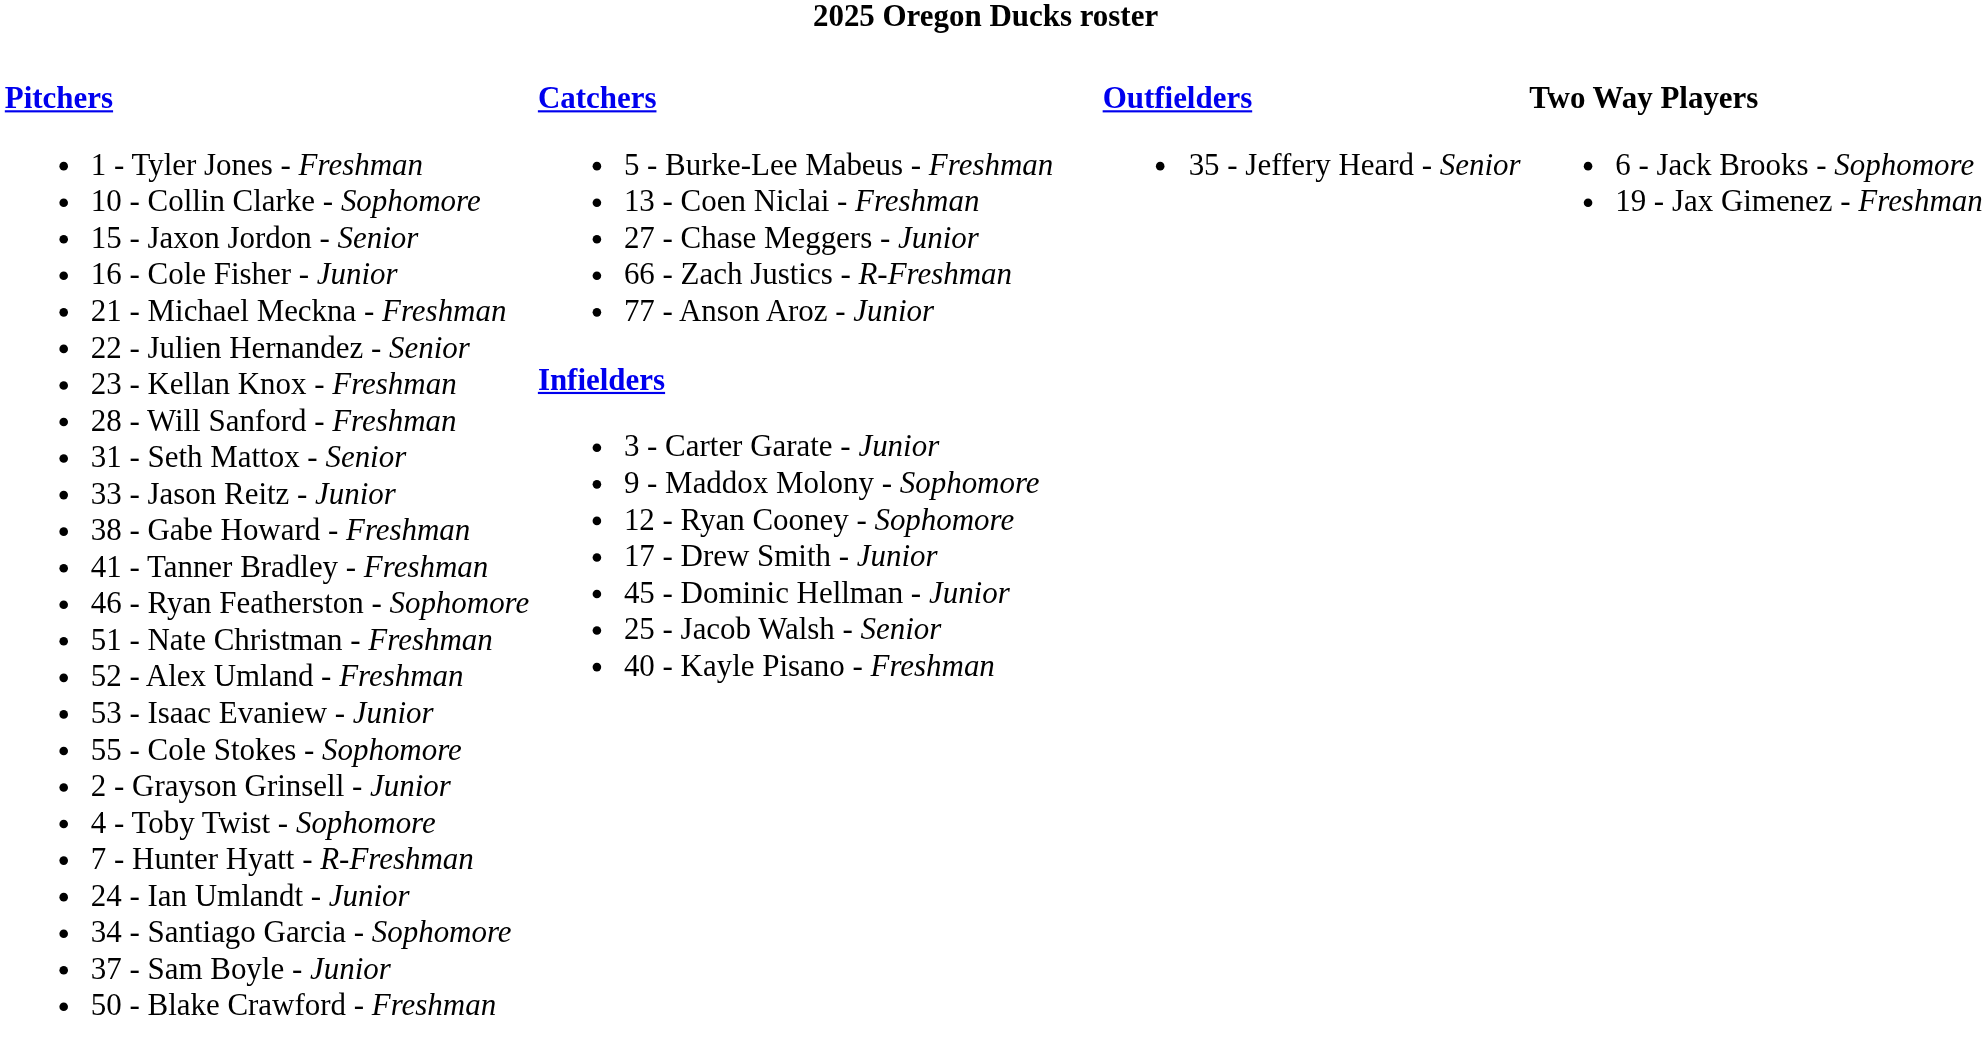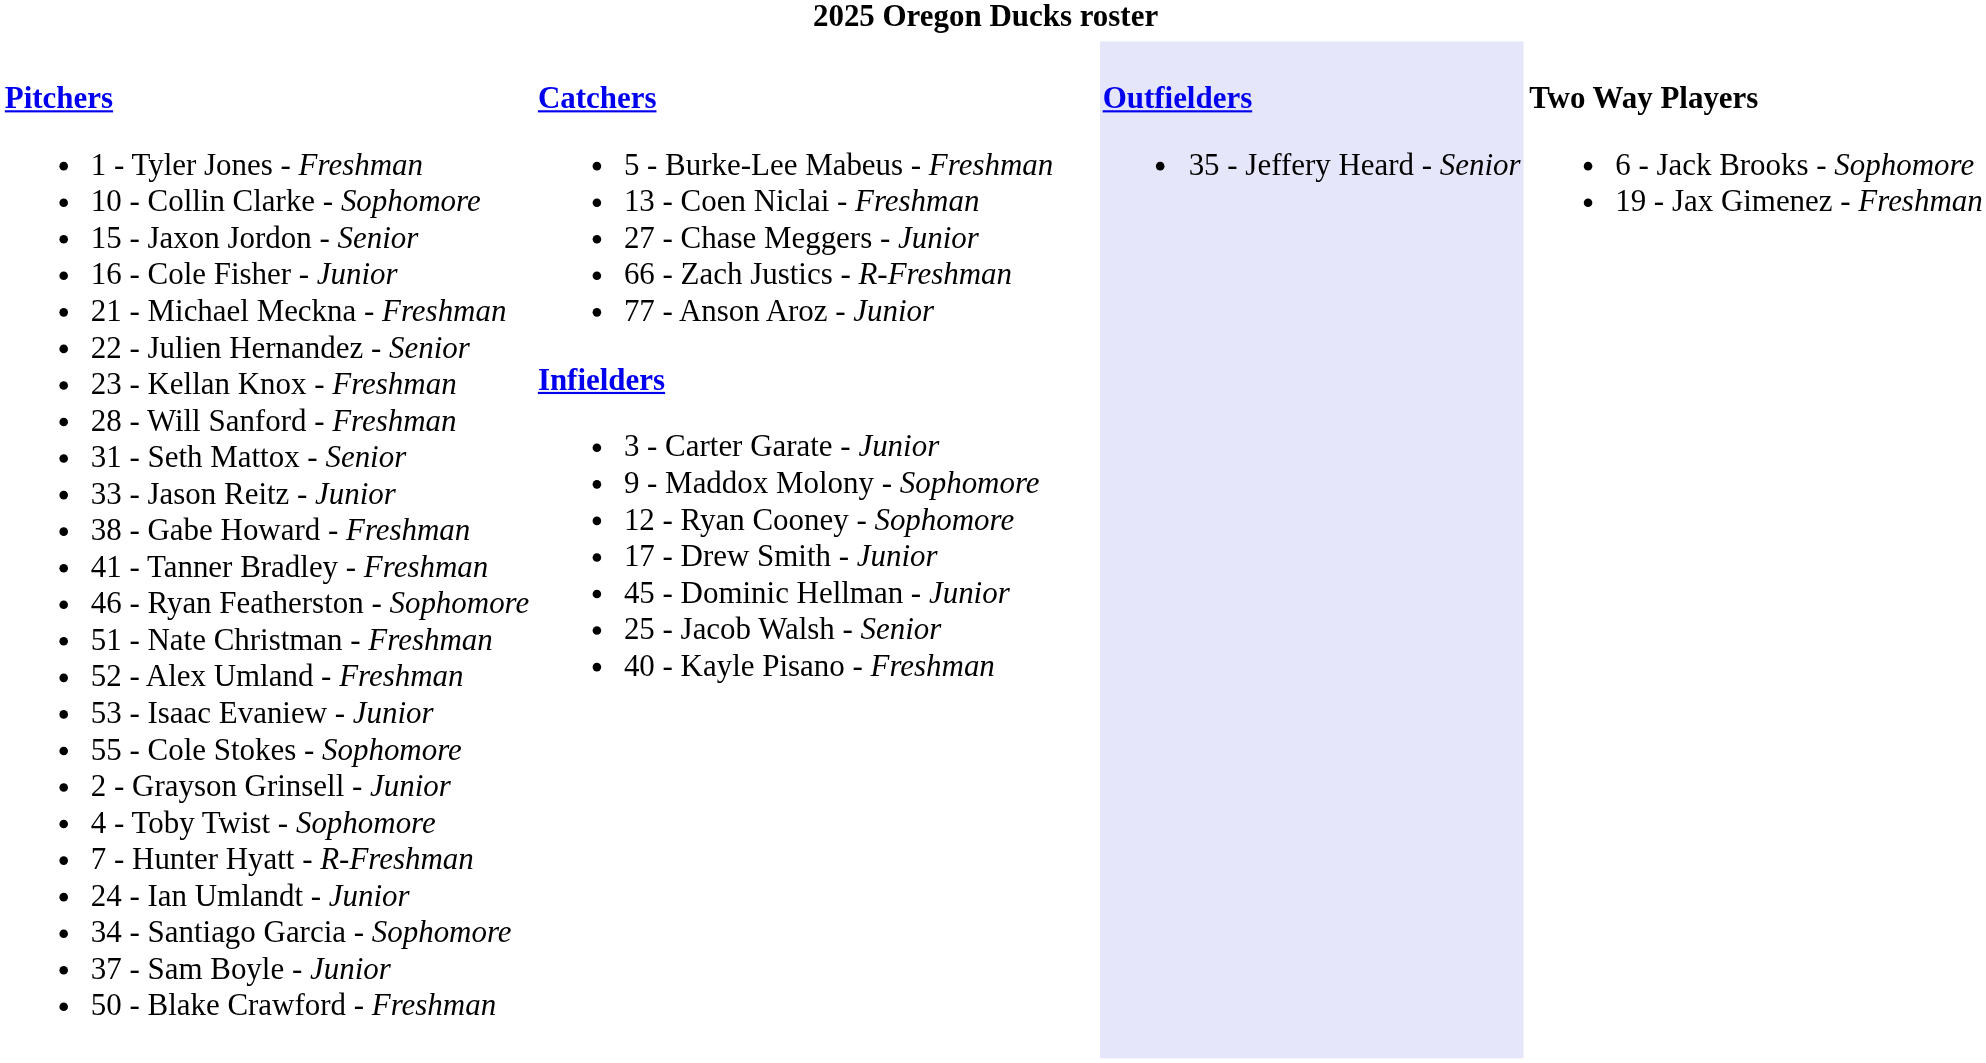(1312, 132) no background -> (1312, 132) lavender background
